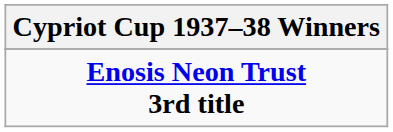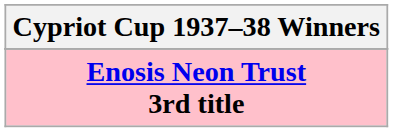(196, 87) no background -> (196, 87) pink background
